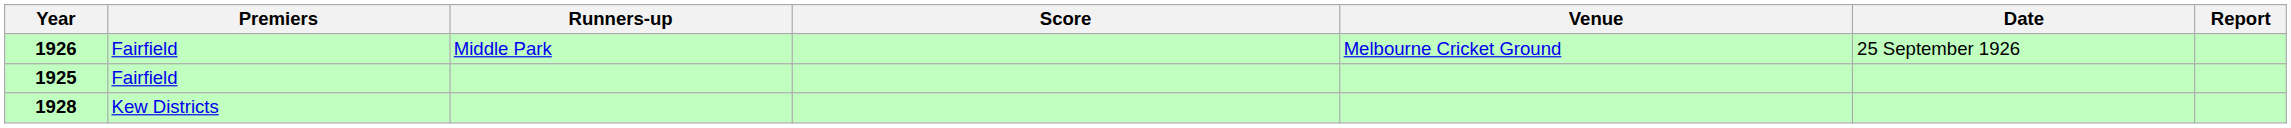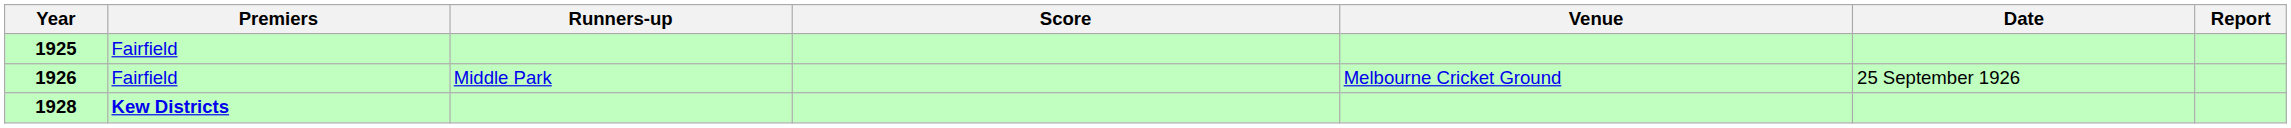rows swapped: (56, 78) <-> (56, 48)
(165, 107) normal -> (170, 107) bold
